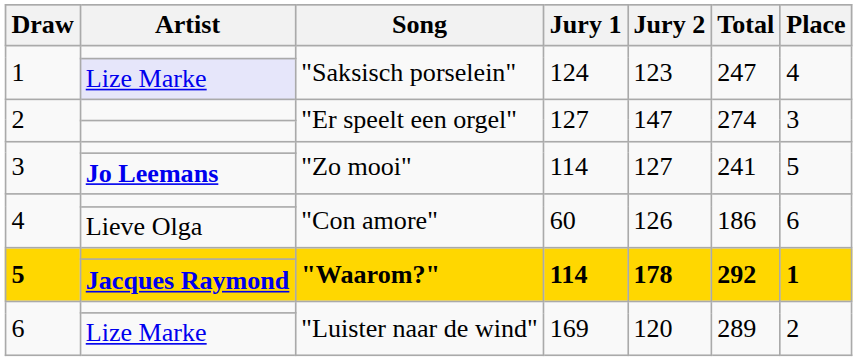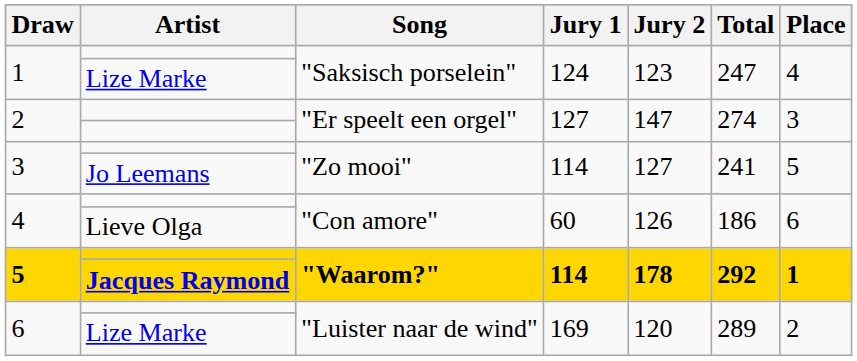(146, 78) lavender background -> (146, 78) no background
(152, 173) bold -> (148, 173) normal
